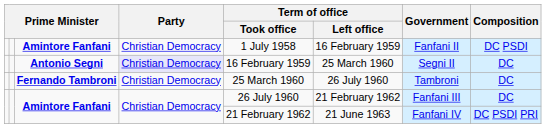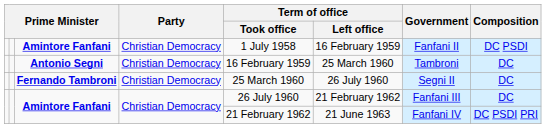(171, 64) lavender background -> (171, 64) no background
(437, 64) Segni II -> (437, 64) Tambroni
(437, 81) Tambroni -> (437, 81) Segni II
